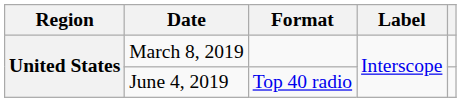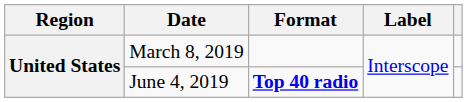(302, 81) normal -> (305, 81) bold
